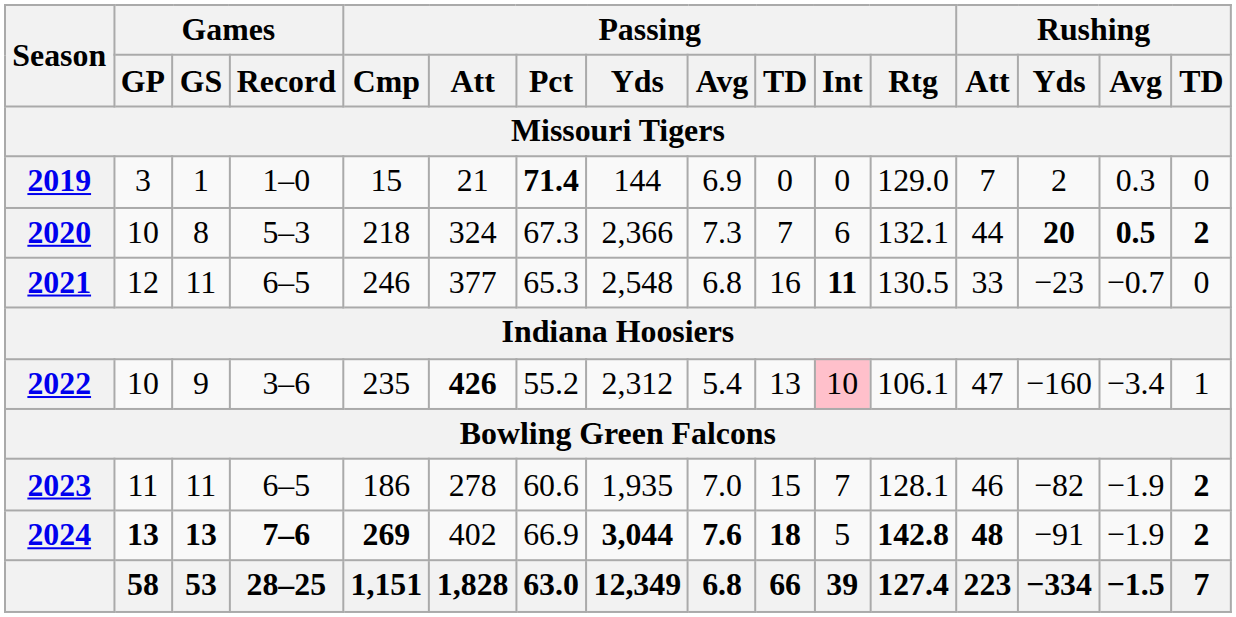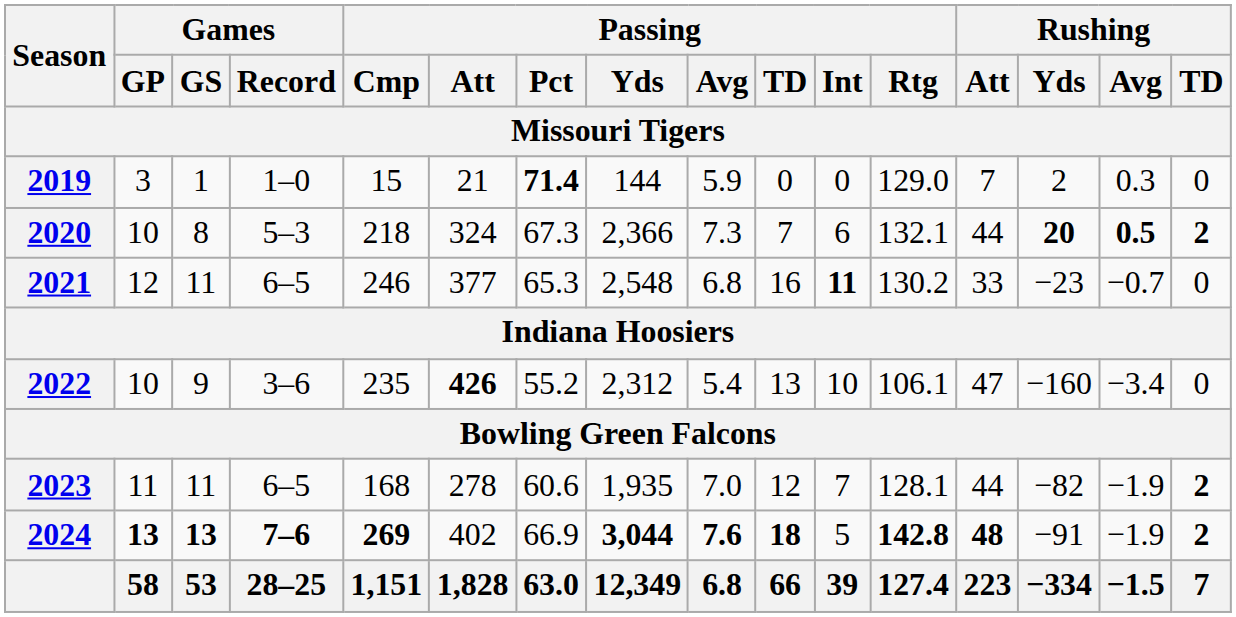(722, 181) 6.9 -> (722, 181) 5.9
(913, 282) 130.5 -> (913, 282) 130.2
(842, 383) pink background -> (842, 383) no background
(1201, 383) 1 -> (1201, 383) 0
(386, 484) 186 -> (386, 484) 168
(785, 484) 15 -> (785, 484) 12
(987, 484) 46 -> (987, 484) 44
